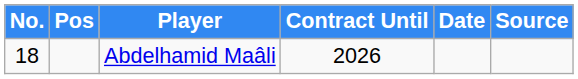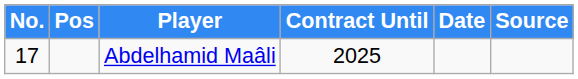(27, 55) 18 -> (27, 55) 17
(357, 55) 2026 -> (357, 55) 2025
